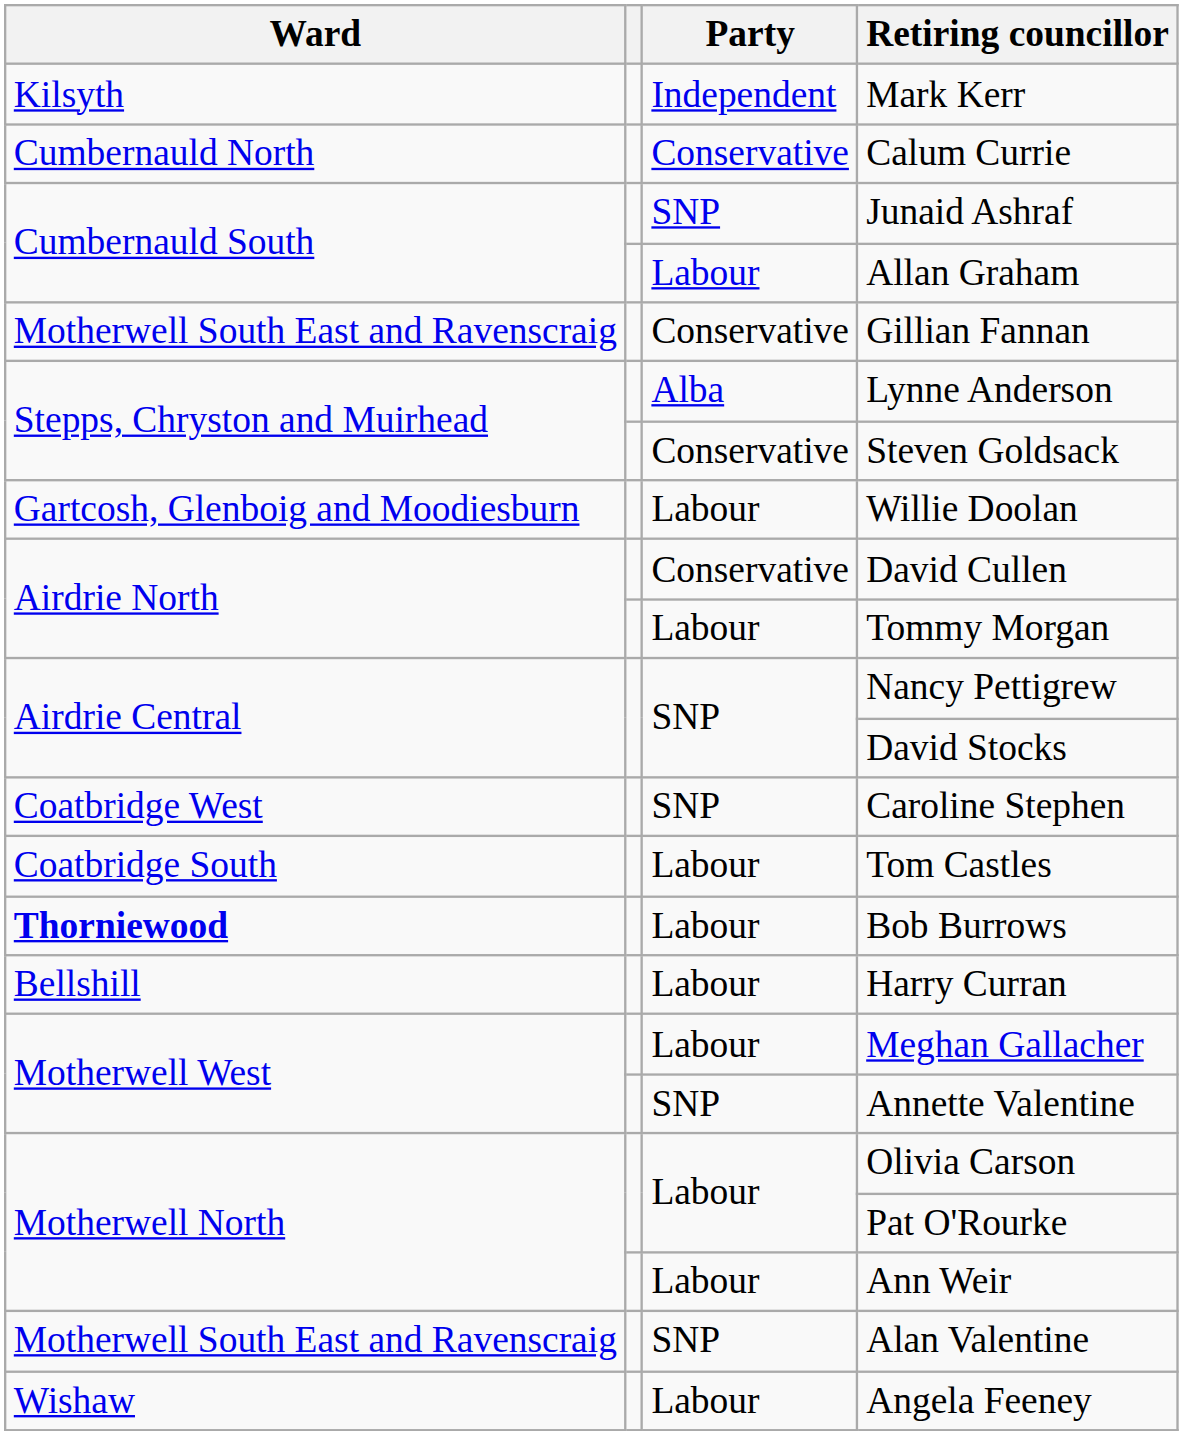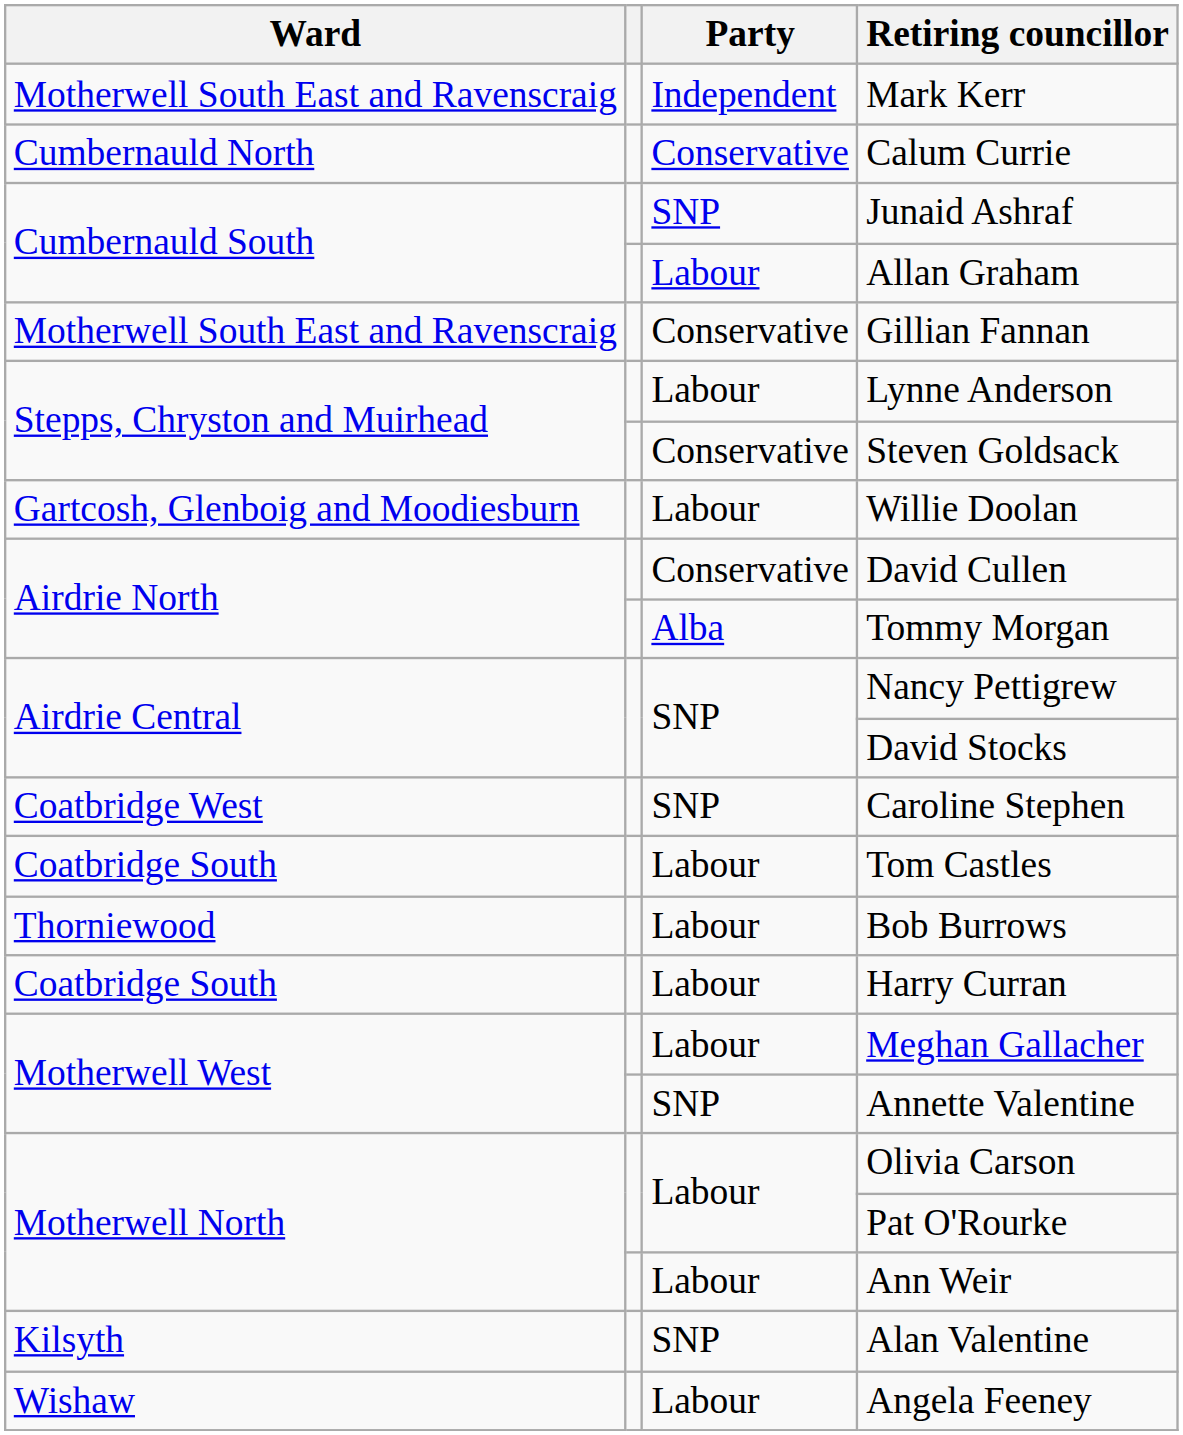(69, 93) Kilsyth -> (315, 93) Motherwell South East and Ravenscraig
(688, 390) Alba -> (705, 390) Labour
(705, 627) Labour -> (688, 627) Alba
(121, 924) bold -> (115, 924) normal
(77, 984) Bellshill -> (145, 984) Coatbridge South
(315, 1340) Motherwell South East and Ravenscraig -> (69, 1340) Kilsyth
